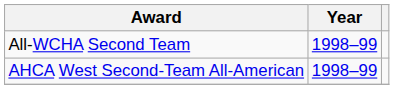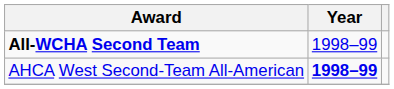(99, 44) normal -> (104, 44) bold
(345, 71) normal -> (345, 71) bold
